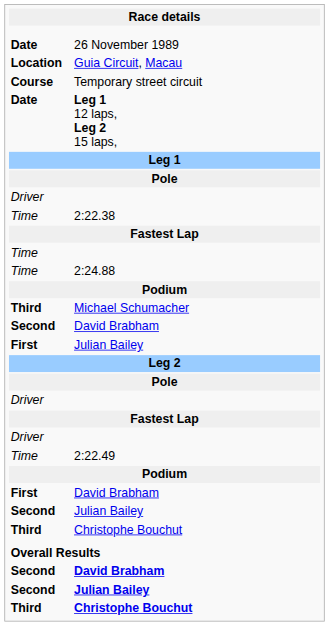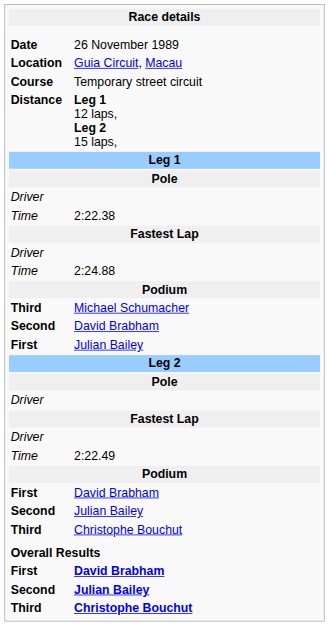(24, 100) Date -> (36, 100) Distance
(24, 252) Time -> (27, 252) Driver
(33, 571) Second -> (24, 571) First
